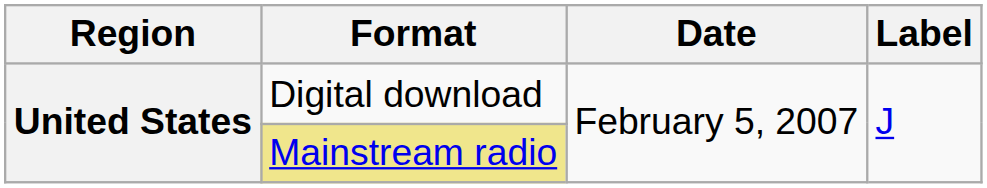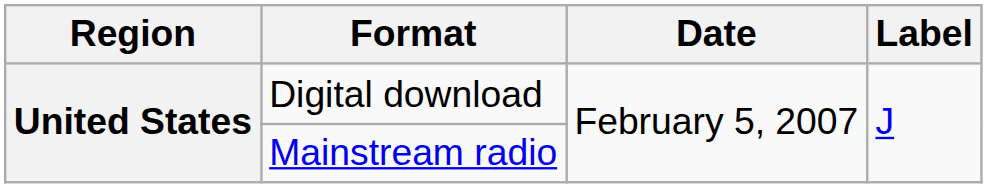(413, 152) khaki background -> (413, 152) no background
